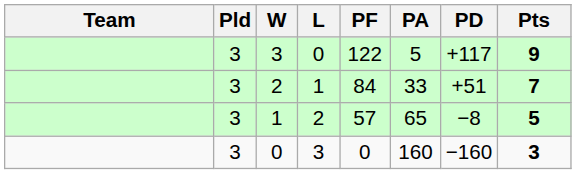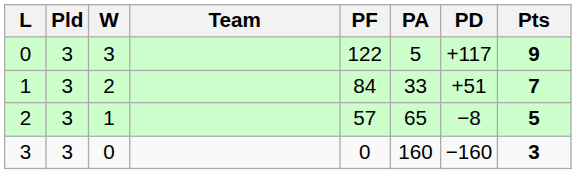columns swapped: (109, 20) <-> (319, 20)
